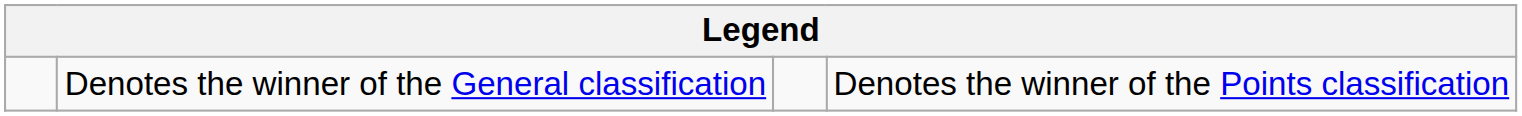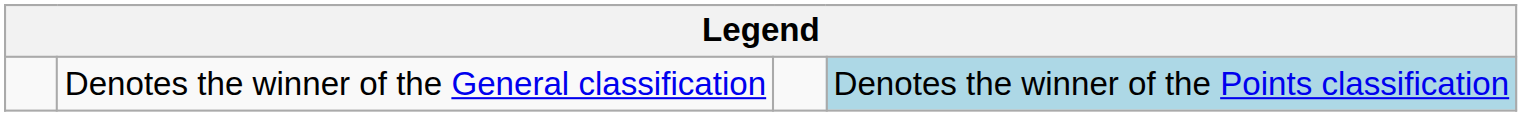(1171, 83) no background -> (1171, 83) lightblue background
